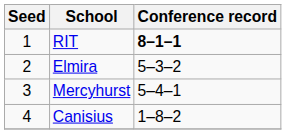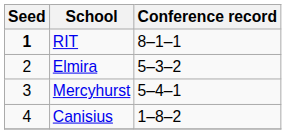(27, 41) normal -> (27, 41) bold
(159, 41) bold -> (159, 41) normal
